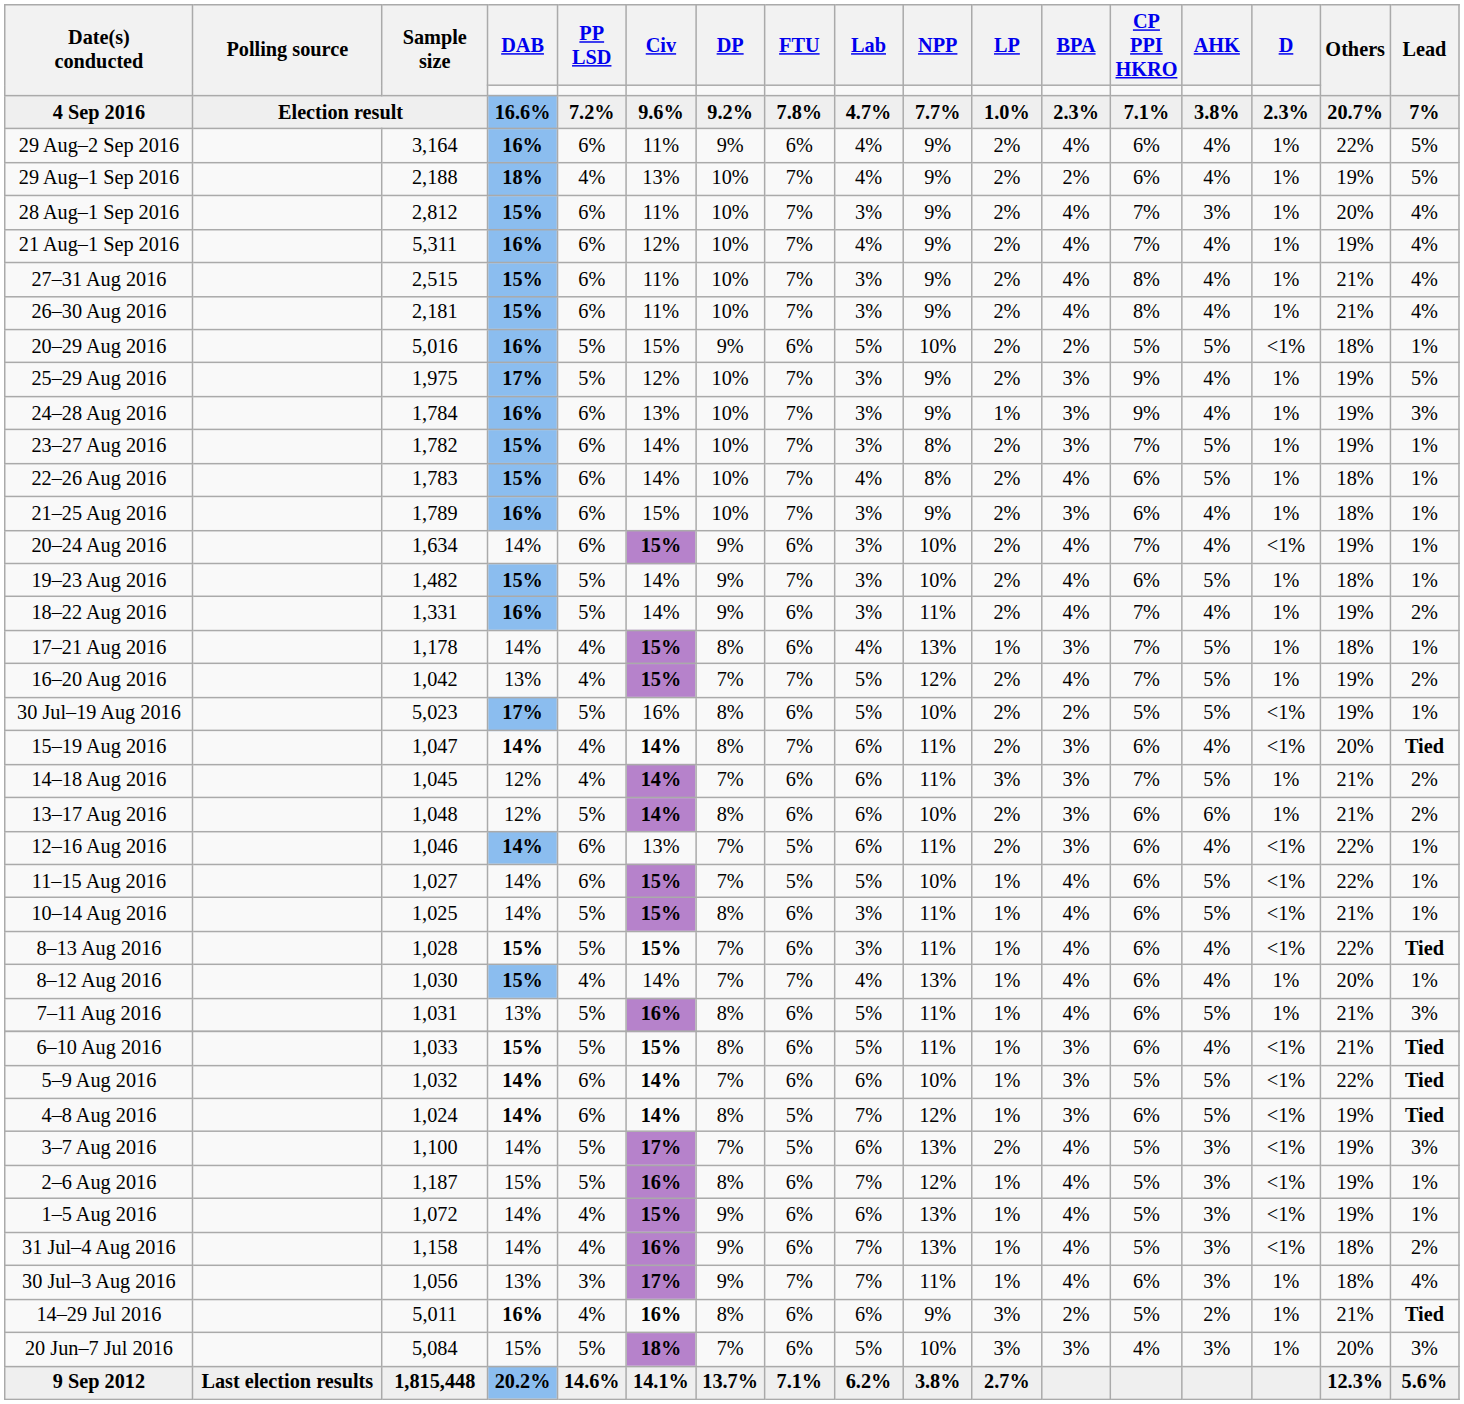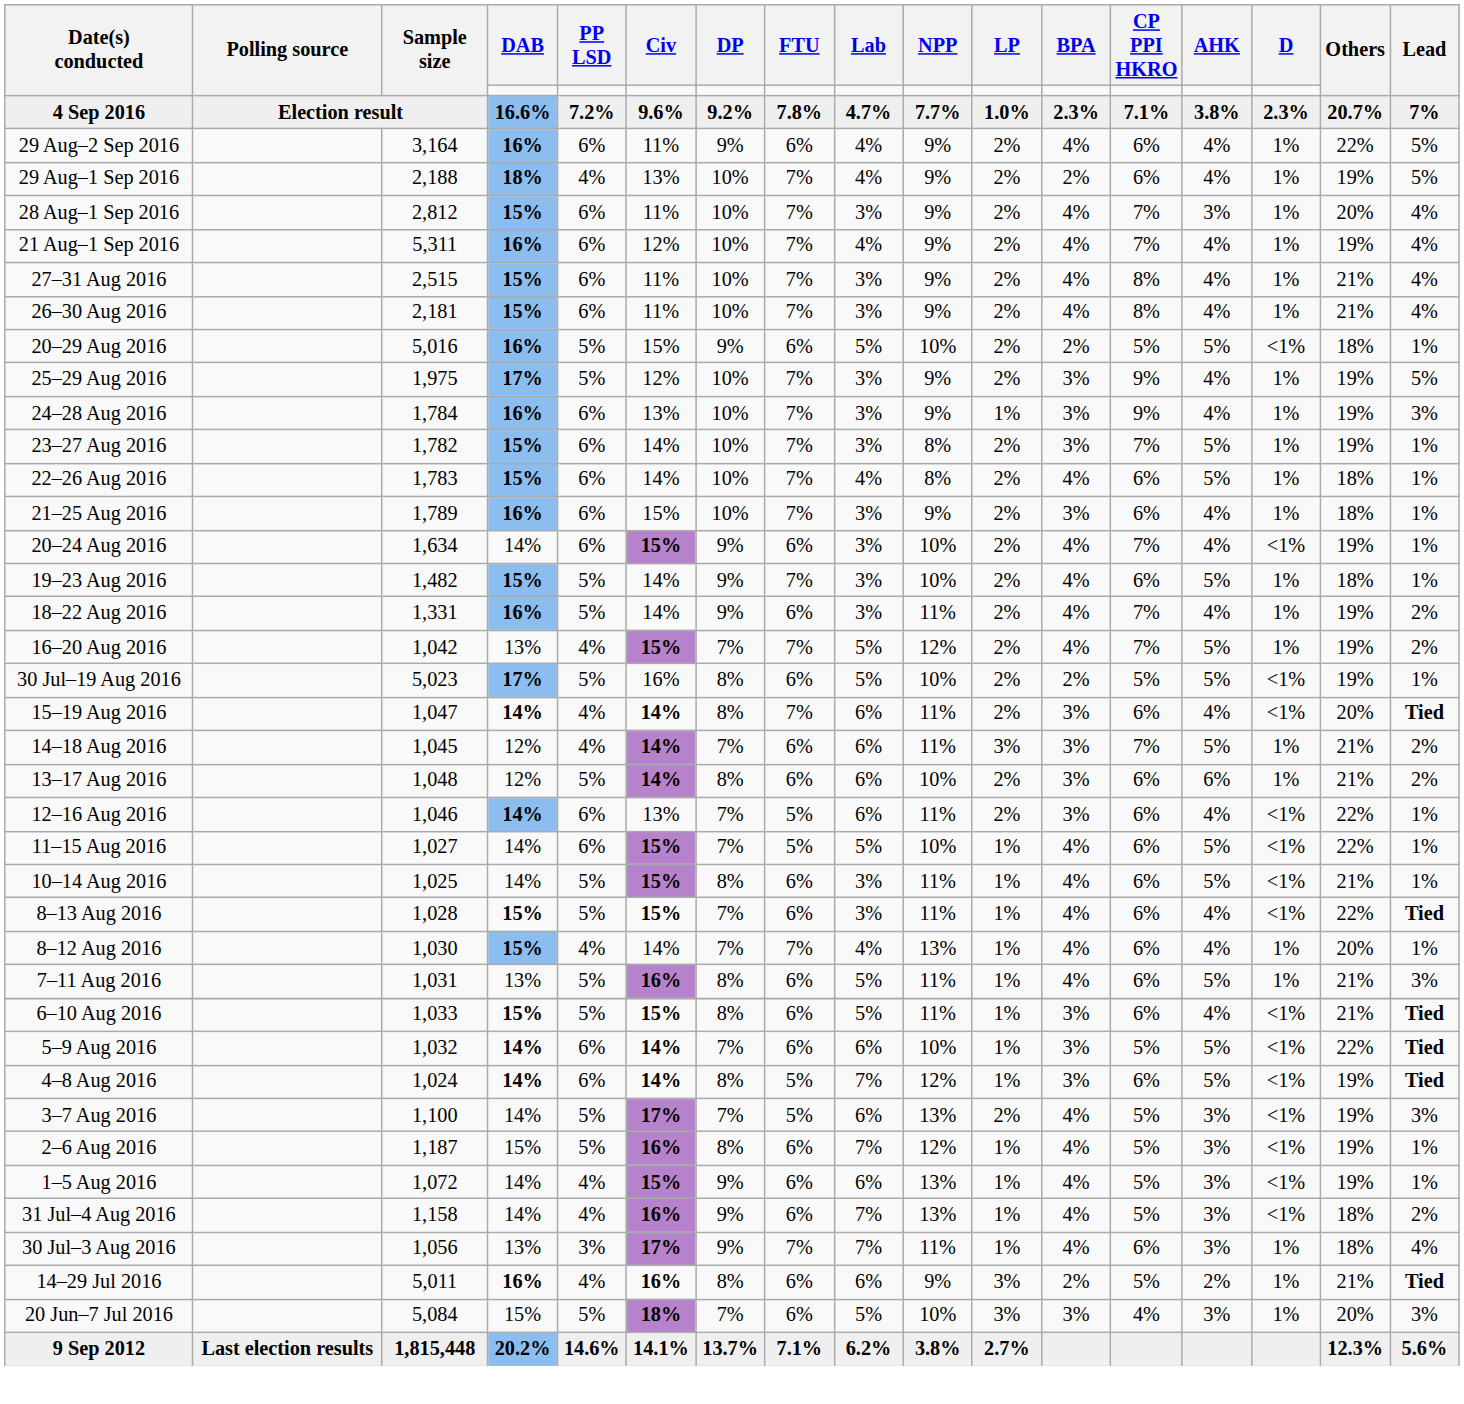- row: (99, 646)
